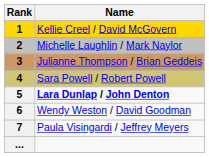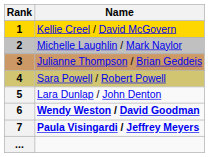(103, 95) bold -> (99, 95) normal
(114, 111) normal -> (118, 111) bold
(113, 128) normal -> (118, 128) bold
